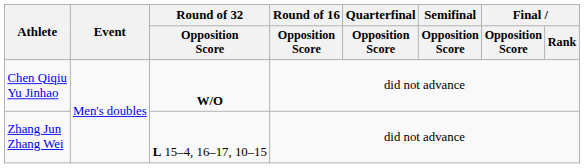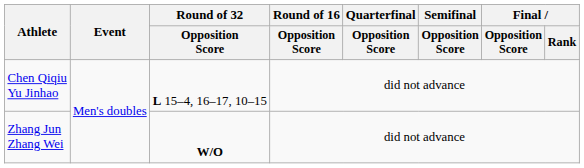(210, 101) W/O -> (210, 101) L 15–4, 16–17, 10–15
(210, 152) L 15–4, 16–17, 10–15 -> (210, 152) W/O
